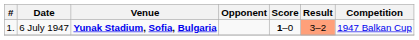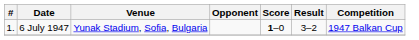(145, 28) bold -> (140, 28) normal
(318, 28) lightsalmon background -> (309, 28) no background
